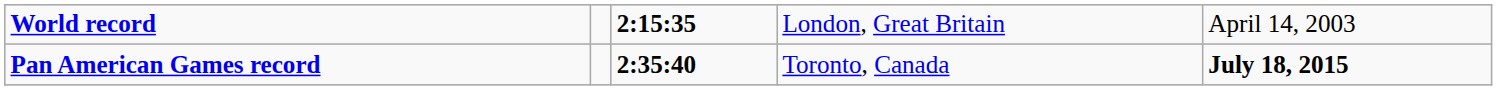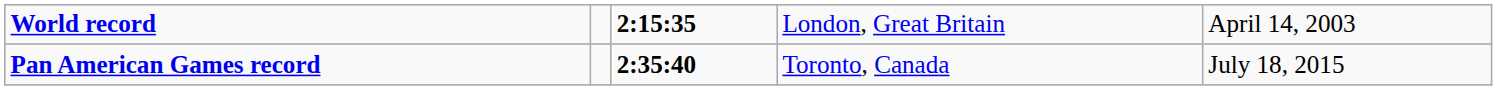(1278, 64) bold -> (1276, 64) normal
